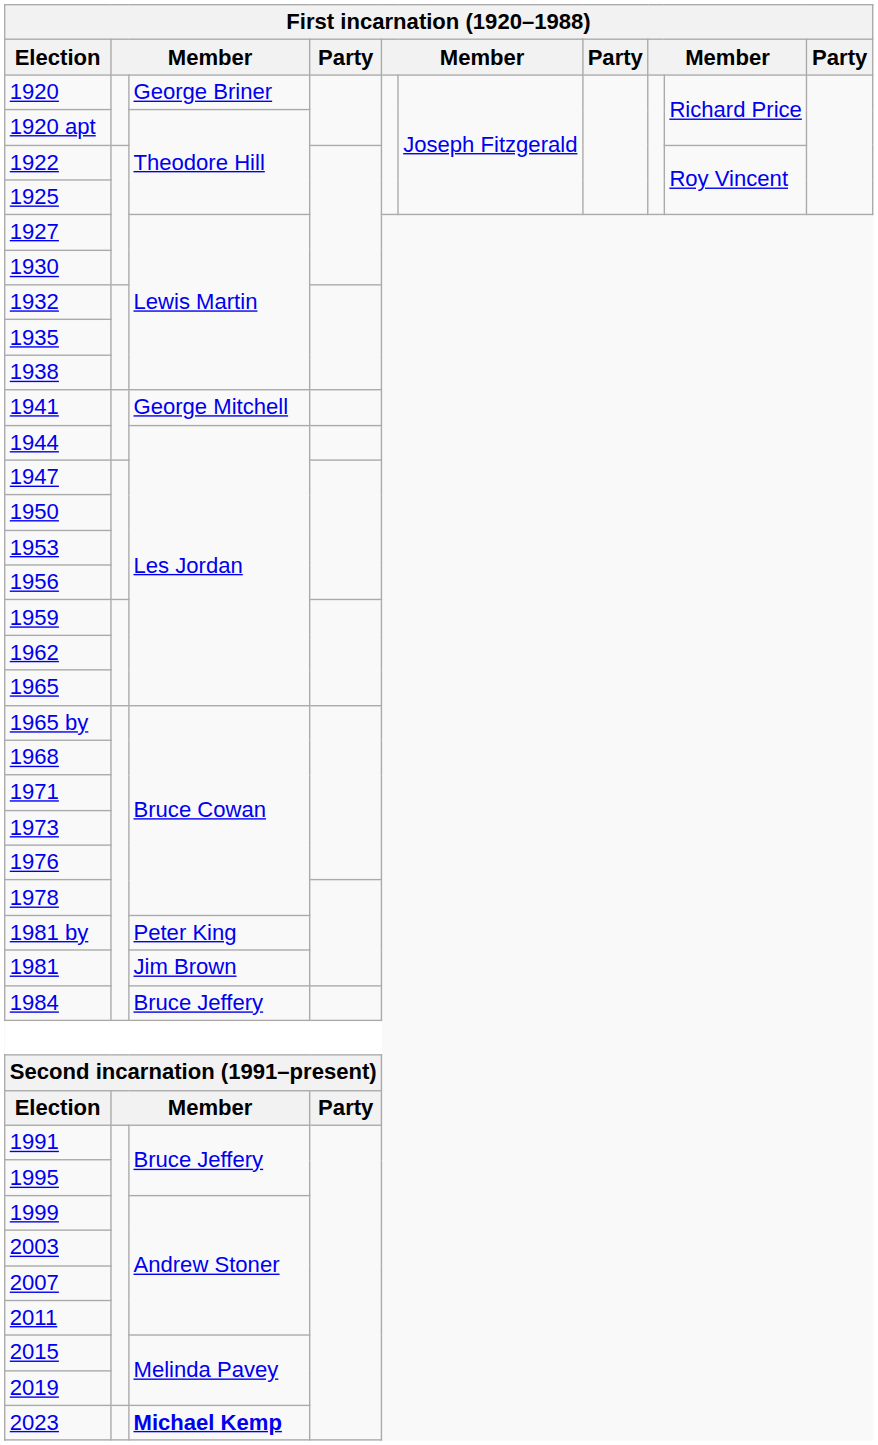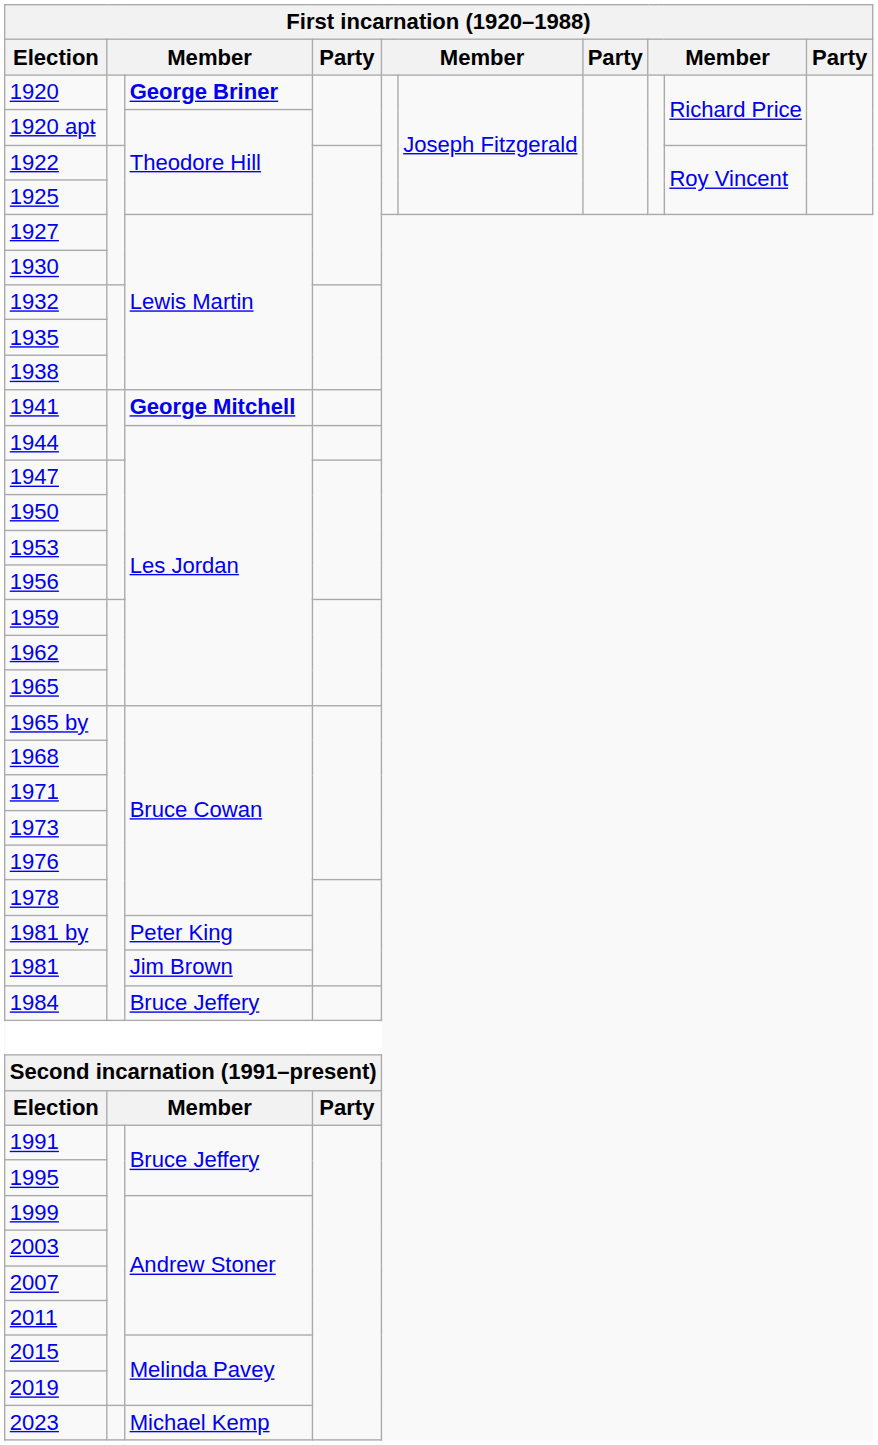(203, 92) normal -> (204, 92) bold
(211, 407) normal -> (212, 407) bold
(208, 1422) bold -> (200, 1422) normal
